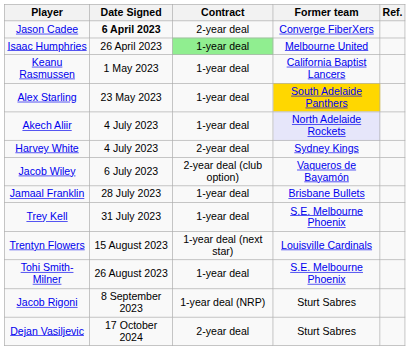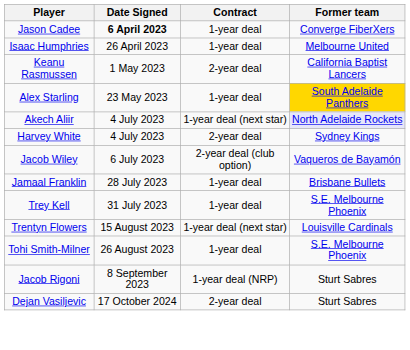- column: (393, 12)
(223, 29) 2-year deal -> (235, 29) 1-year deal
(223, 46) lightgreen background -> (235, 46) no background
(223, 69) 1-year deal -> (235, 69) 2-year deal
(223, 126) 1-year deal -> (235, 120) 1-year deal (next star)
